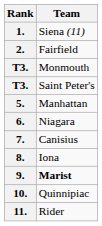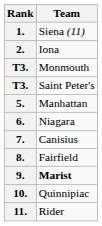(58, 49) Fairfield -> (49, 49) Iona
(49, 157) Iona -> (58, 157) Fairfield
